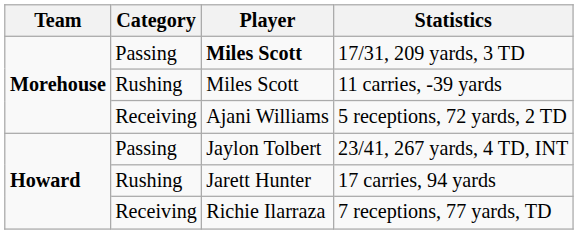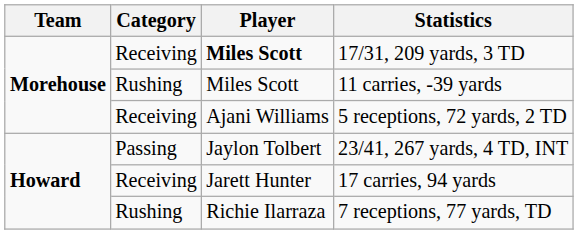(146, 52) Passing -> (156, 52) Receiving
(149, 180) Rushing -> (156, 180) Receiving
(156, 212) Receiving -> (149, 212) Rushing
